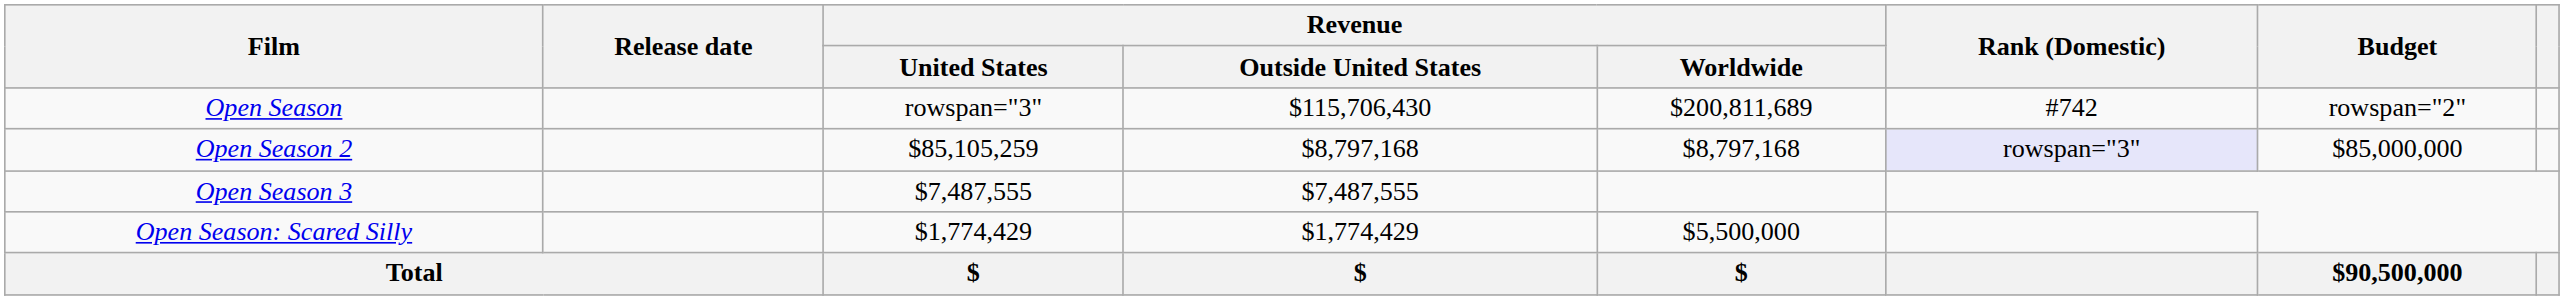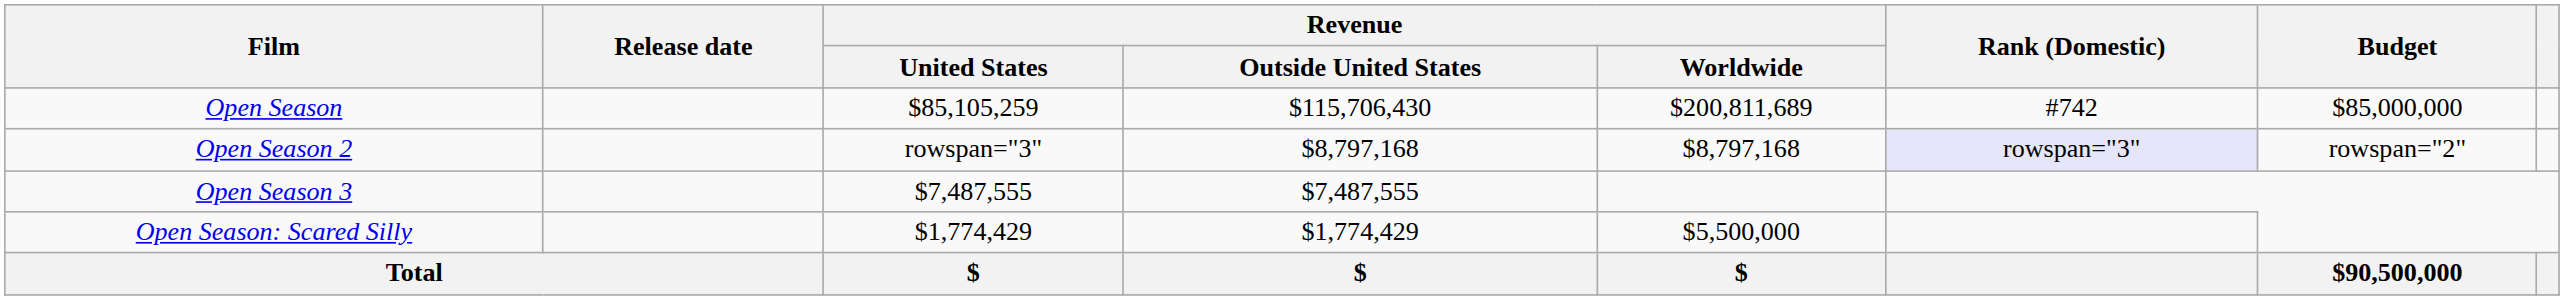(973, 107) rowspan="3" -> (973, 107) $85,105,259
(2397, 107) rowspan="2" -> (2397, 107) $85,000,000
(973, 149) $85,105,259 -> (973, 149) rowspan="3"
(2397, 149) $85,000,000 -> (2397, 149) rowspan="2"
